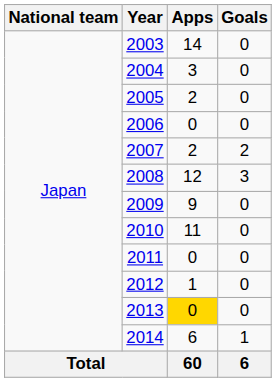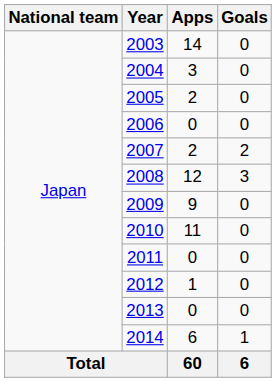(192, 310) gold background -> (192, 310) no background
